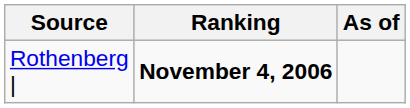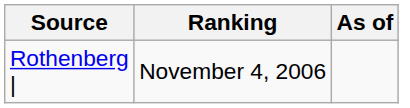(236, 71) bold -> (233, 71) normal
